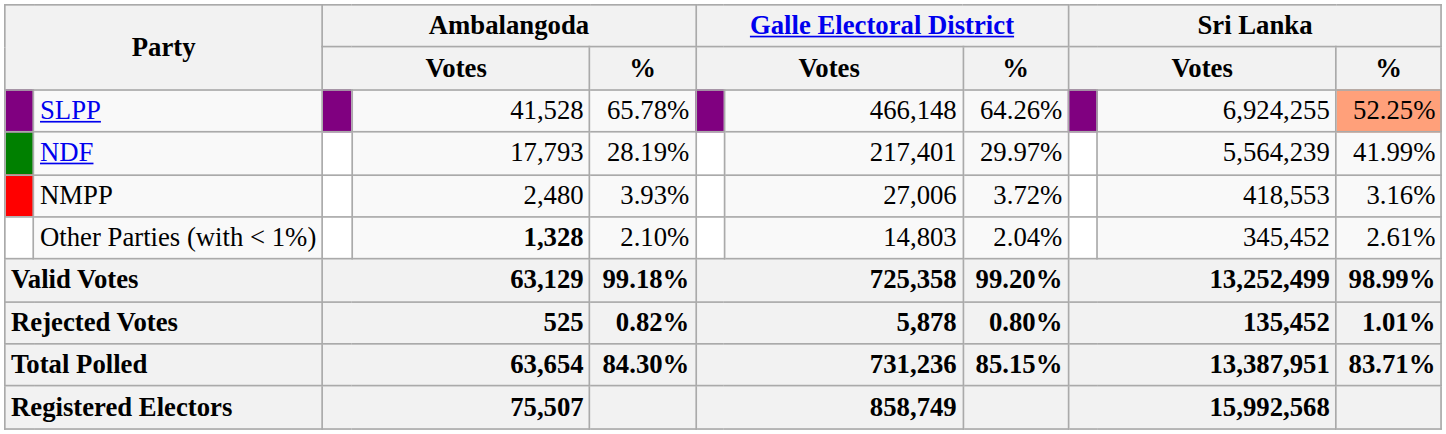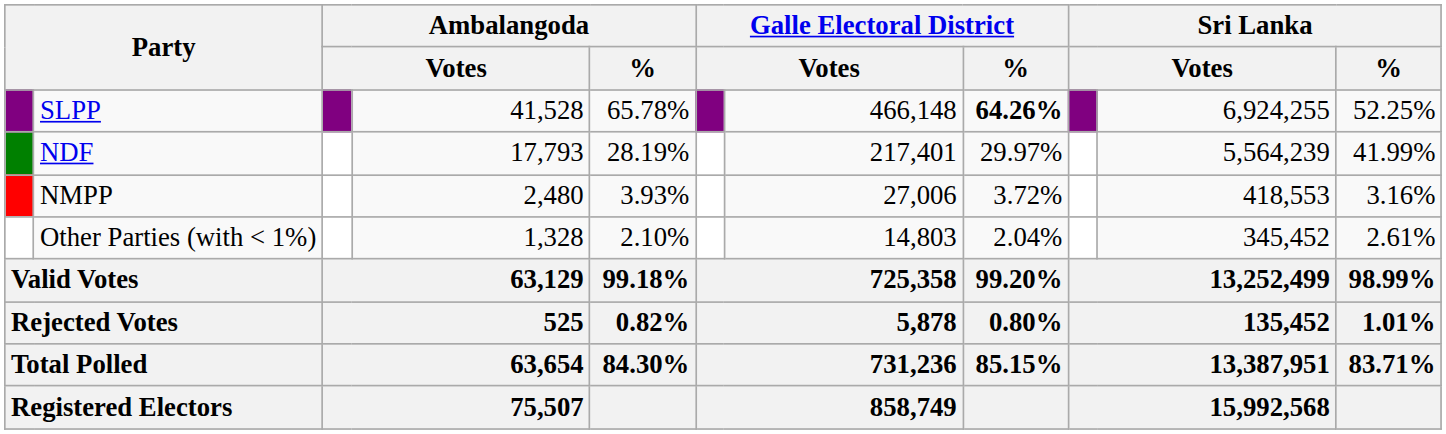(1021, 110) normal -> (1019, 110) bold
(1394, 110) lightsalmon background -> (1394, 110) no background
(554, 237) bold -> (554, 237) normal
